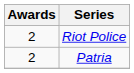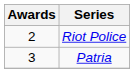(32, 57) 2 -> (32, 57) 3
